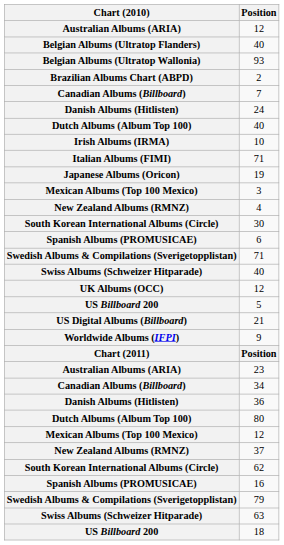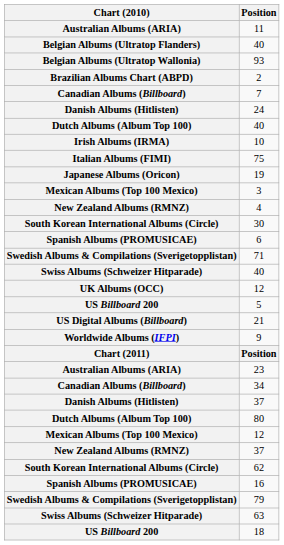(259, 28) 12 -> (259, 28) 11
(259, 158) 71 -> (259, 158) 75
(259, 402) 36 -> (259, 402) 37
